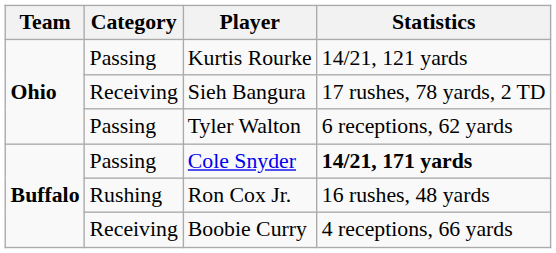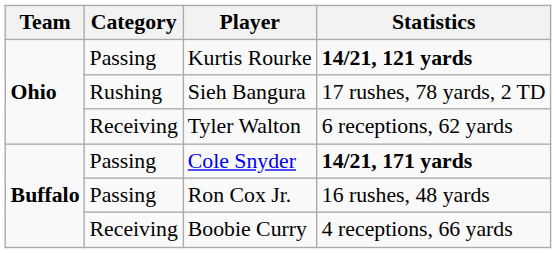(395, 57) normal -> (397, 57) bold
(134, 91) Receiving -> (126, 91) Rushing
(123, 126) Passing -> (134, 126) Receiving
(126, 195) Rushing -> (123, 195) Passing
